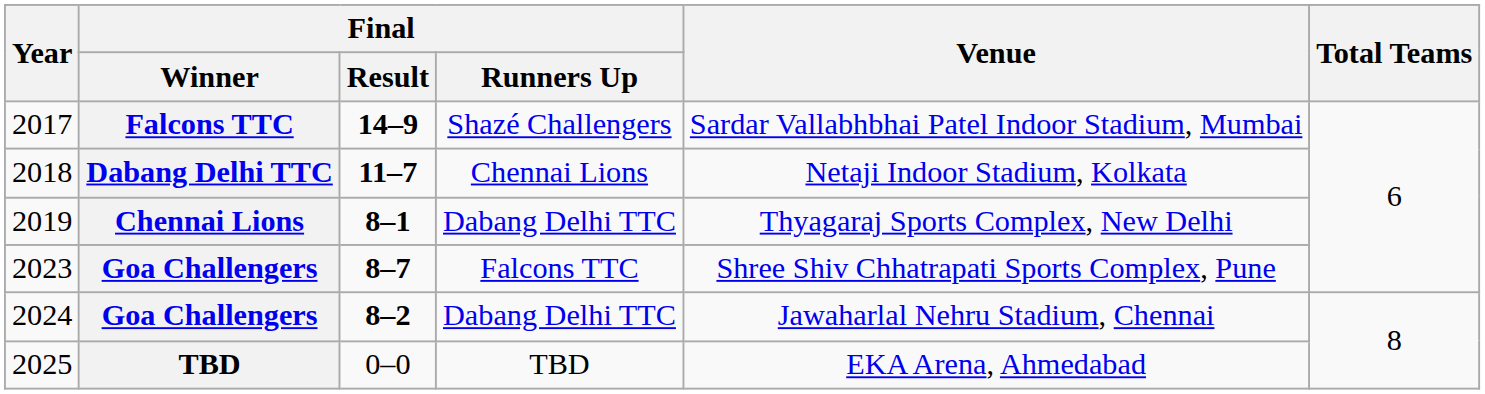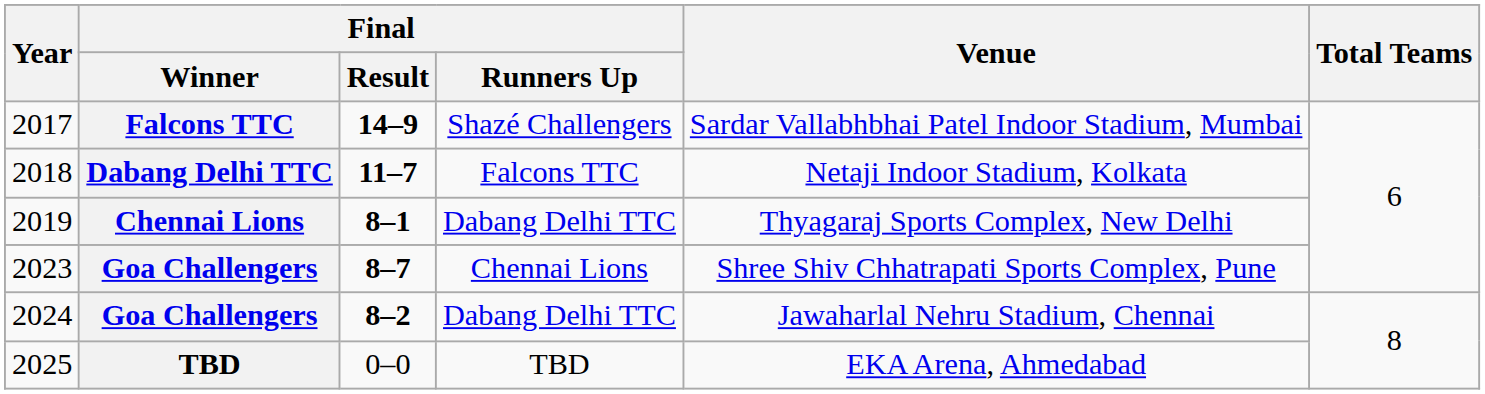(559, 172) Chennai Lions -> (559, 172) Falcons TTC
(559, 268) Falcons TTC -> (559, 268) Chennai Lions
